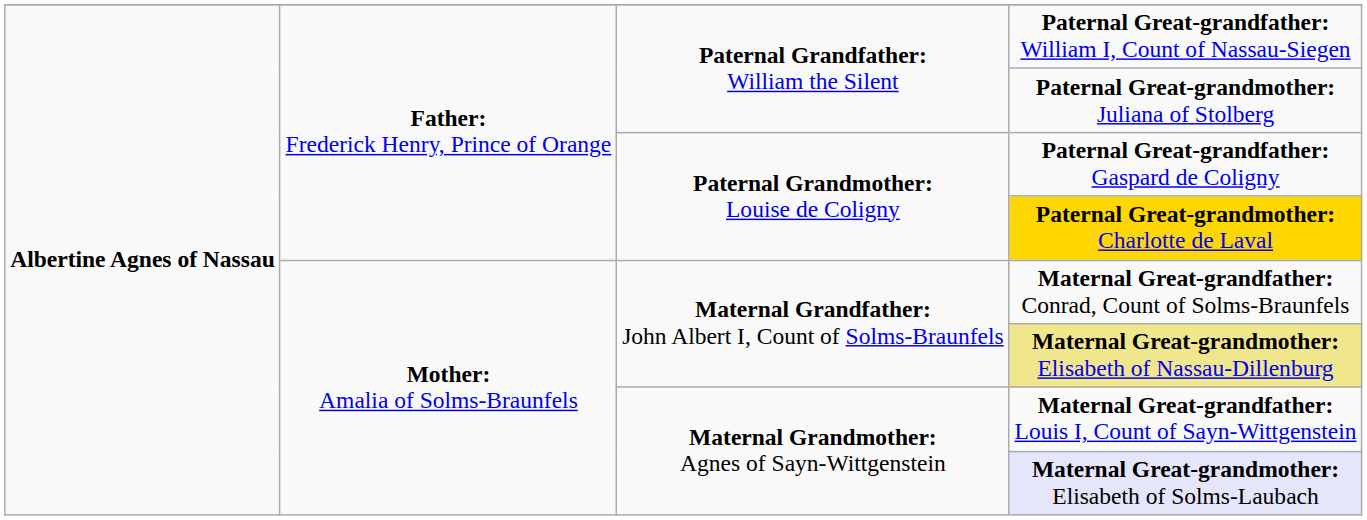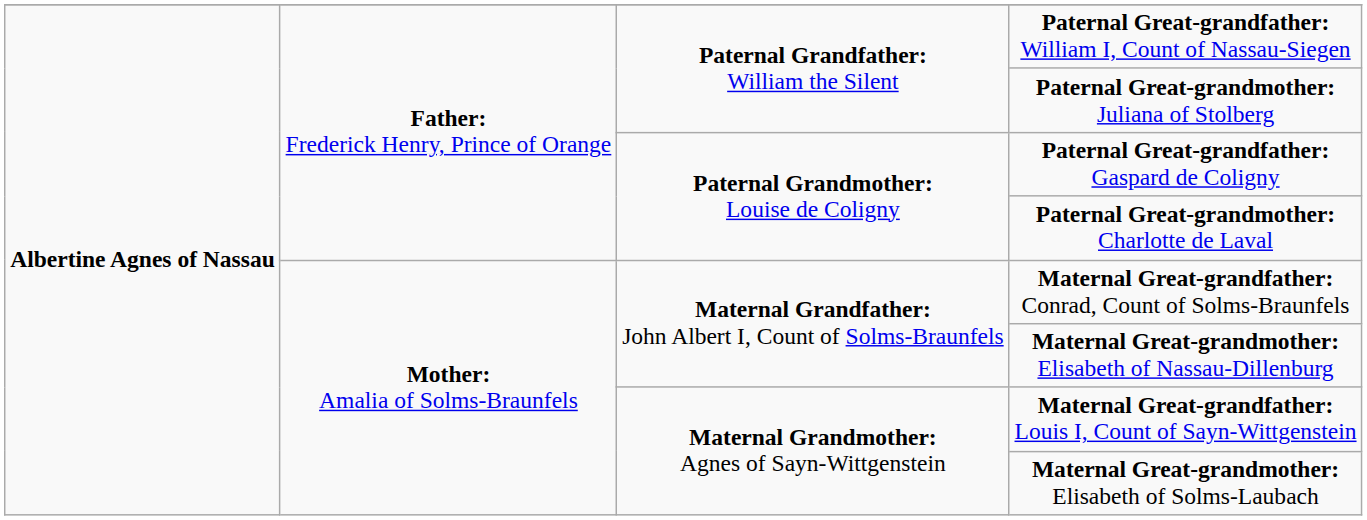(1186, 227) gold background -> (1186, 227) no background
(1186, 355) khaki background -> (1186, 355) no background
(1186, 482) lavender background -> (1186, 482) no background
